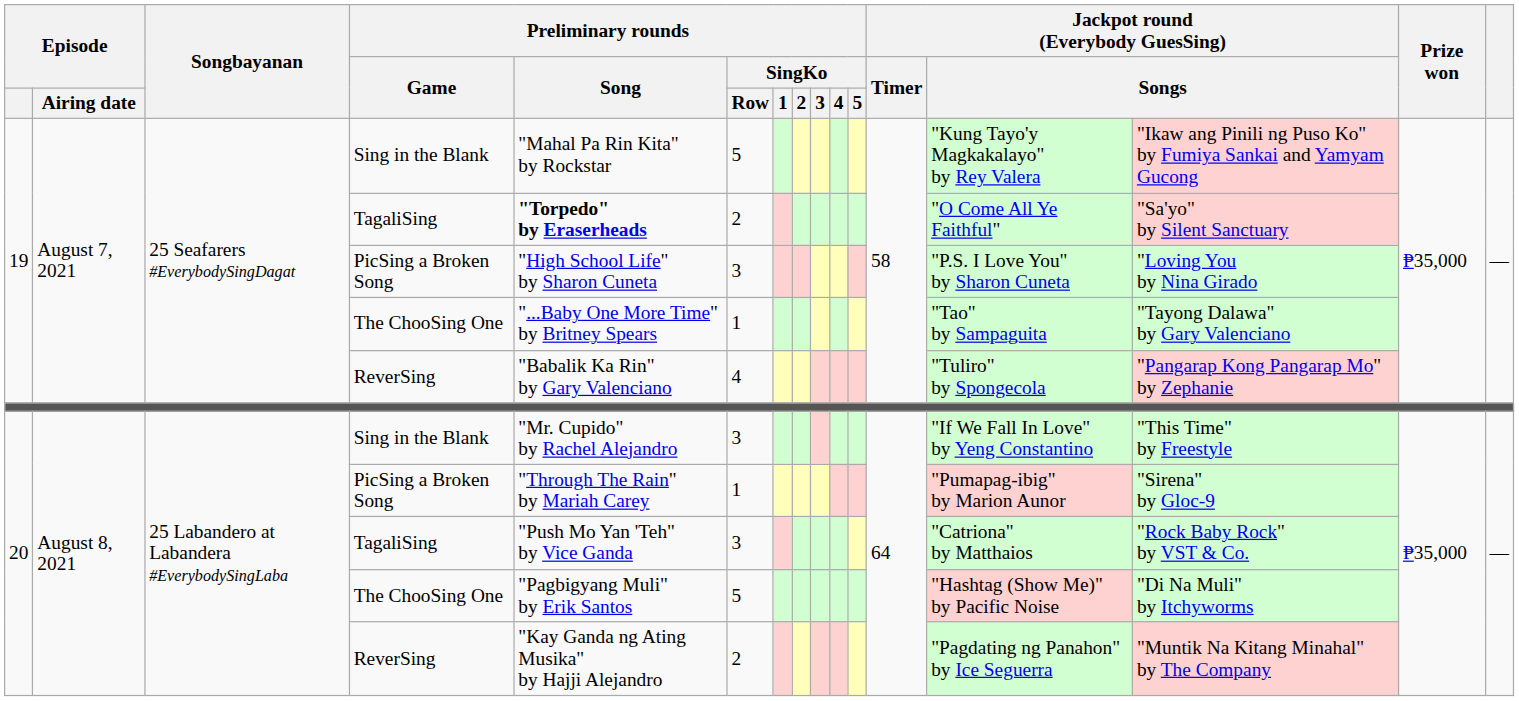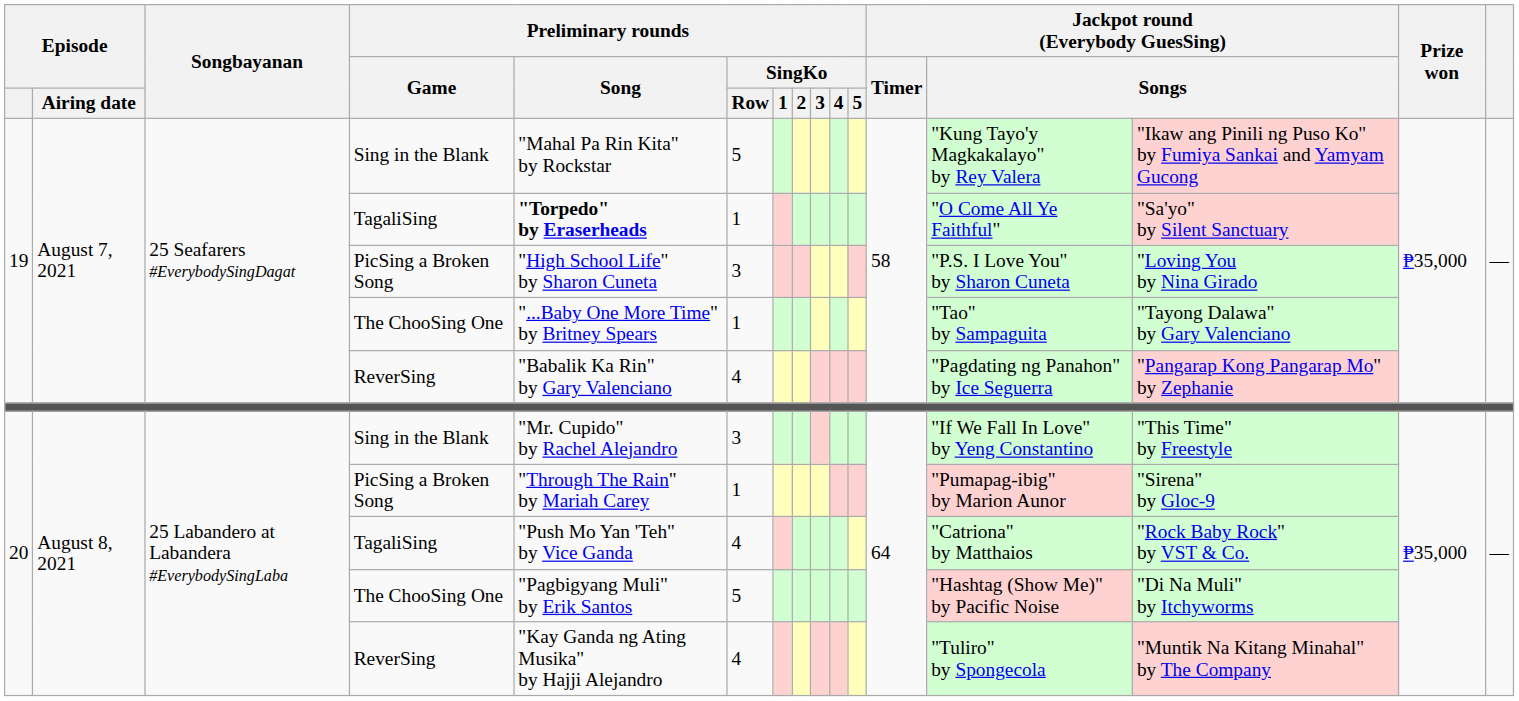(736, 218) 2 -> (736, 218) 1
(988, 376) "Tuliro" by Spongecola -> (1026, 376) "Pagdating ng Panahon" by Ice Seguerra
(736, 542) 3 -> (736, 542) 4
(736, 658) 2 -> (736, 658) 4
(1026, 658) "Pagdating ng Panahon" by Ice Seguerra -> (988, 658) "Tuliro" by Spongecola
